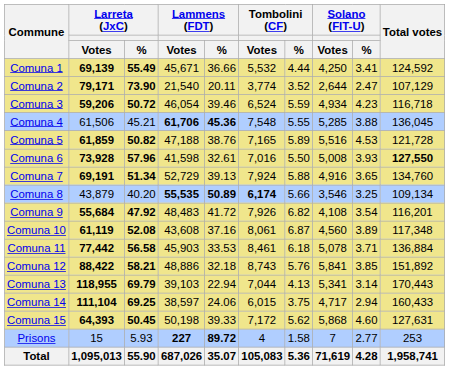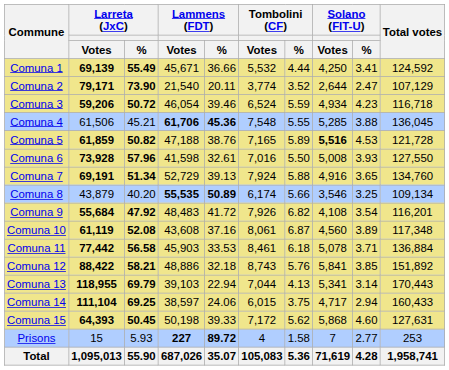(333, 140) normal -> (333, 140) bold
(412, 158) bold -> (412, 158) normal
(262, 194) bold -> (262, 194) normal
